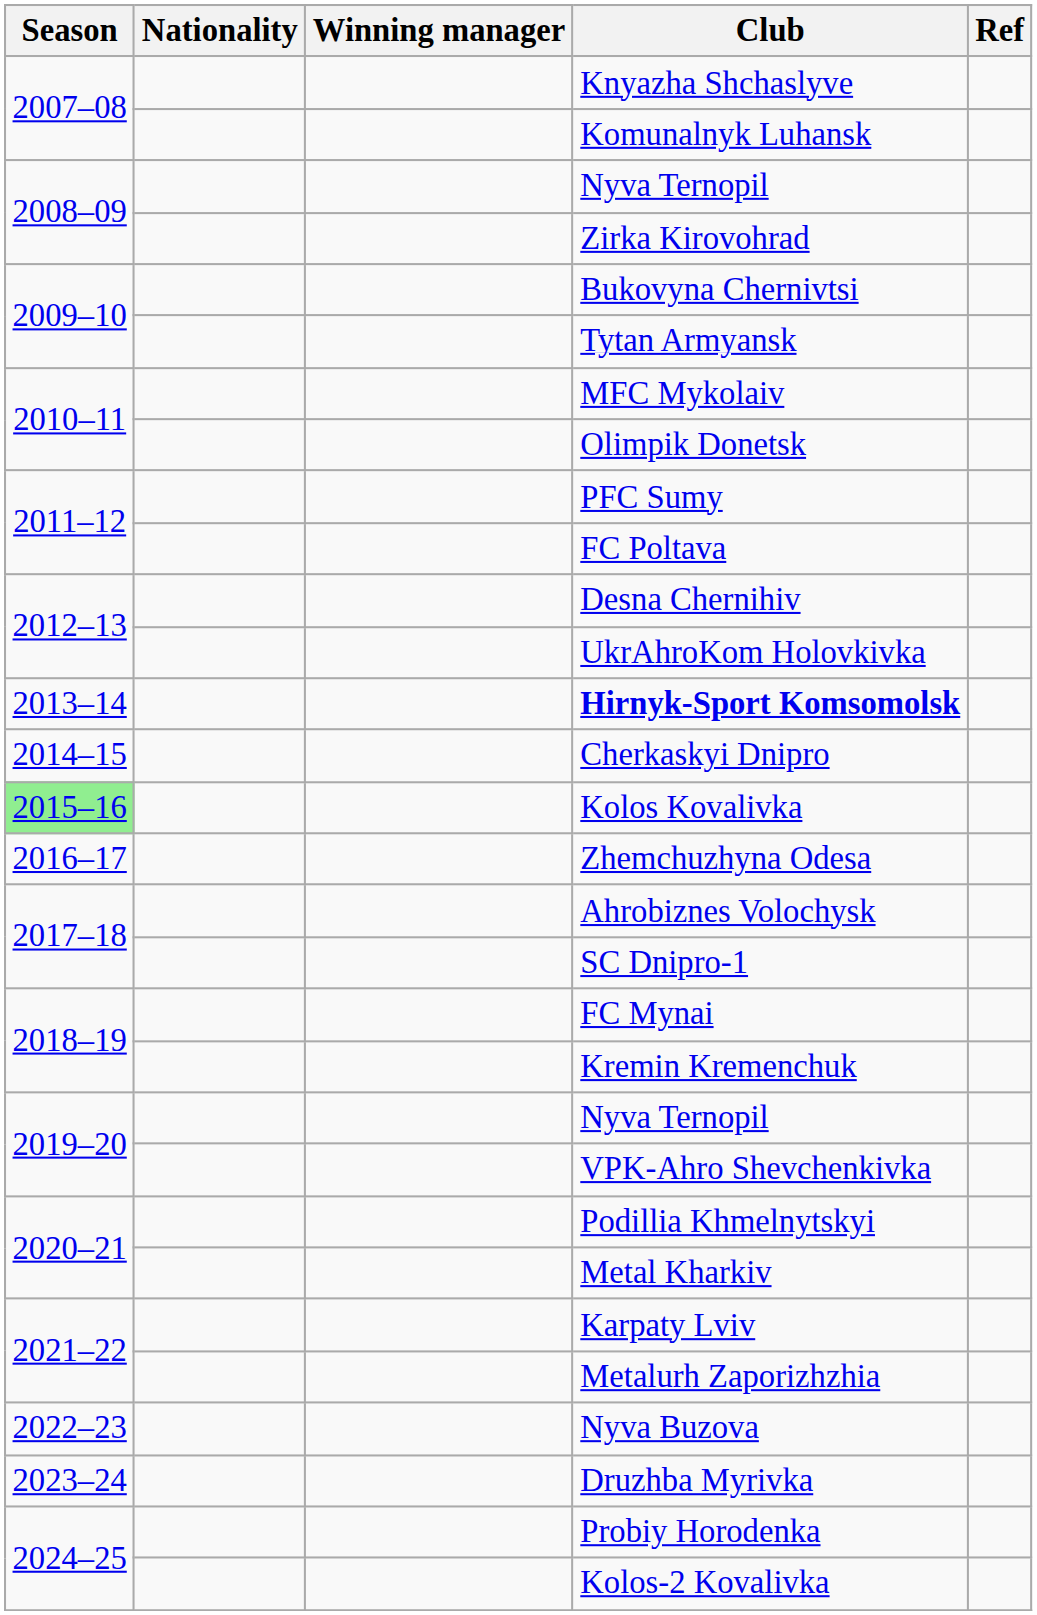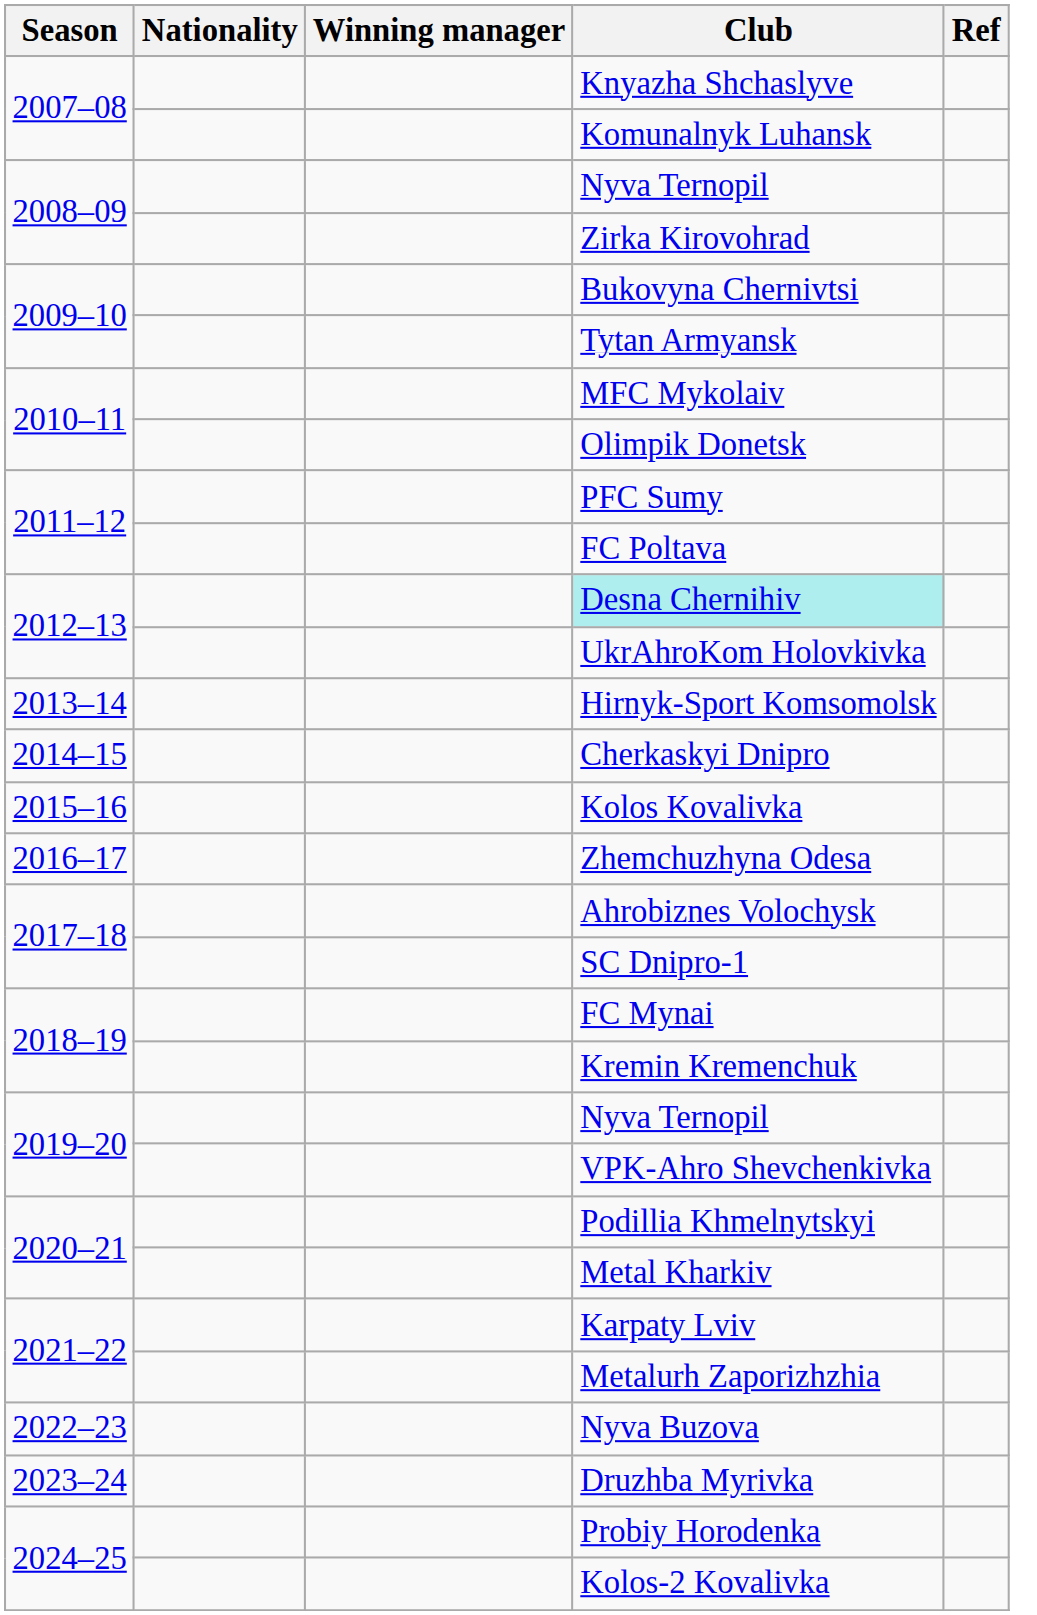(690, 599) no background -> (690, 599) paleturquoise background
(770, 703) bold -> (758, 703) normal
(70, 806) lightgreen background -> (70, 806) no background
